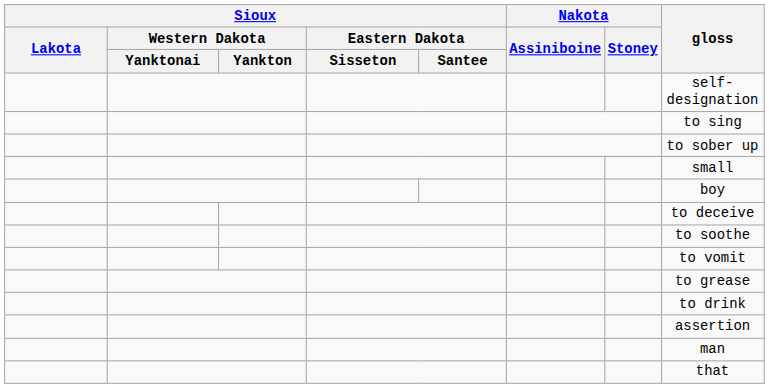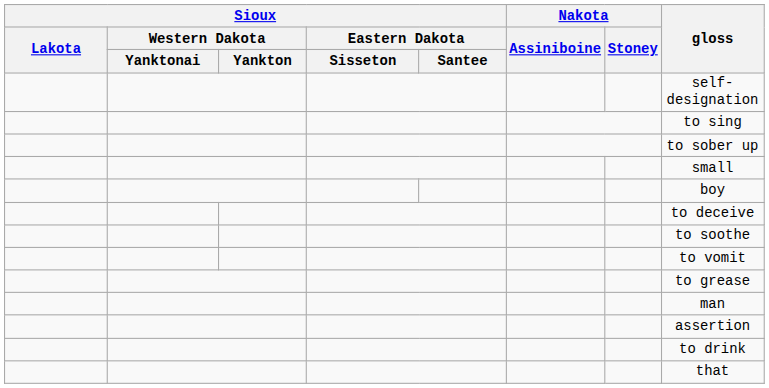(713, 304) to drink -> (713, 304) man
(713, 349) man -> (713, 349) to drink
